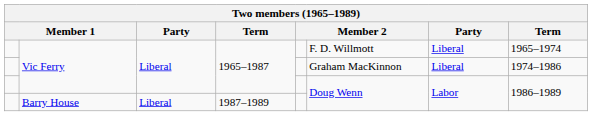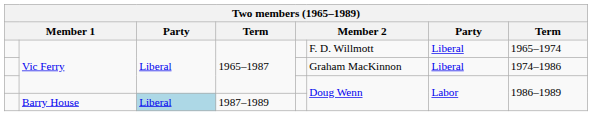(155, 102) no background -> (155, 102) lightblue background
